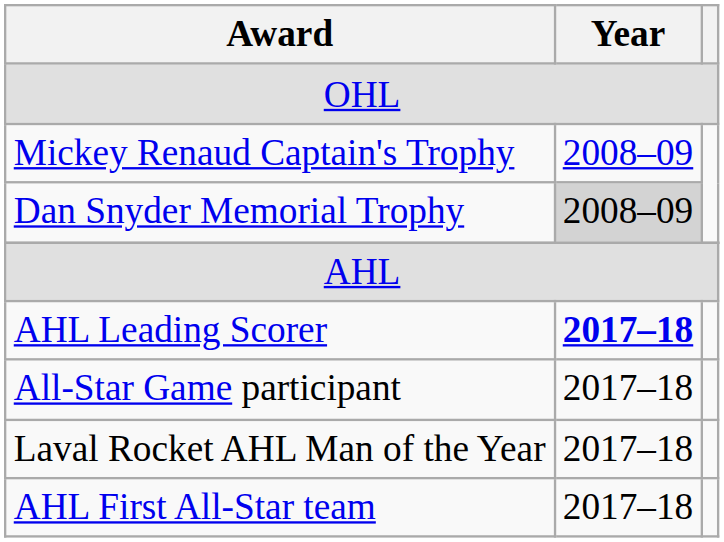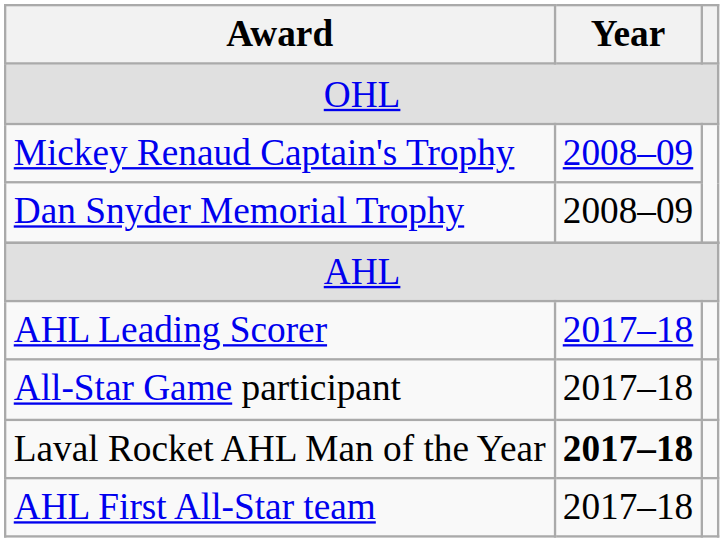(628, 211) lightgrey background -> (628, 211) no background
(628, 329) bold -> (628, 329) normal
(628, 447) normal -> (628, 447) bold
